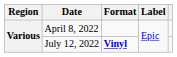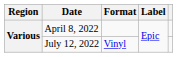(115, 44) bold -> (115, 44) normal
